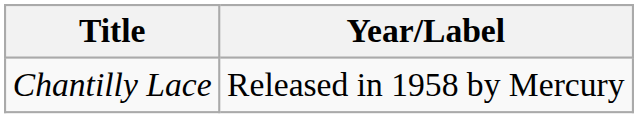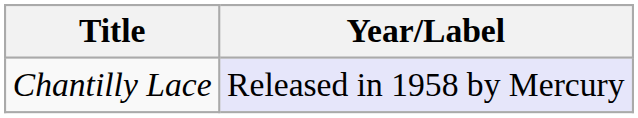(426, 84) no background -> (426, 84) lavender background
